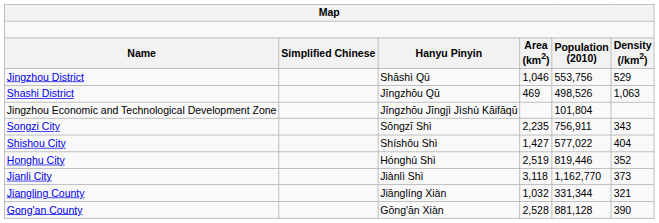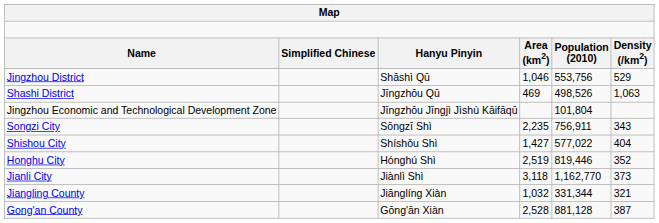(622, 210) 390 -> (622, 210) 387
